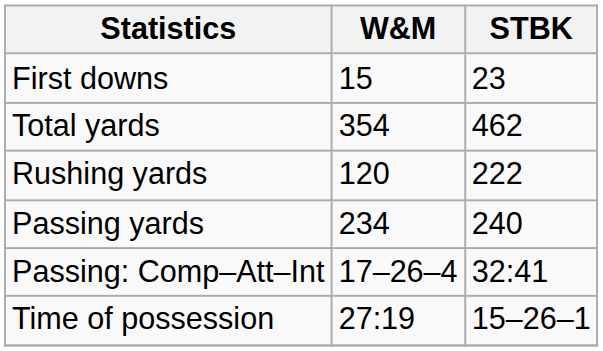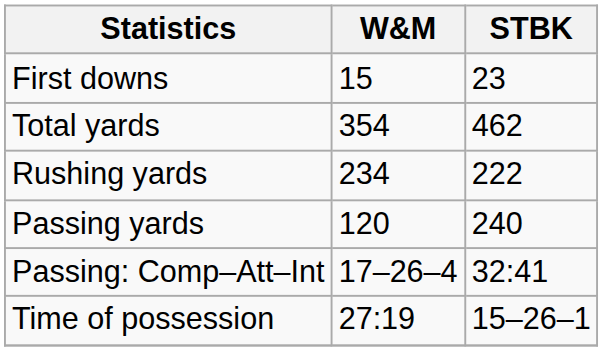(364, 174) 120 -> (364, 174) 234
(364, 223) 234 -> (364, 223) 120
